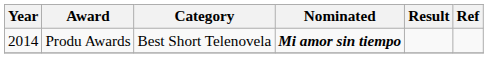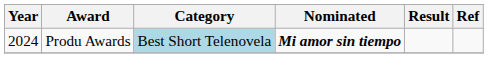(23, 40) 2014 -> (23, 40) 2024
(204, 40) no background -> (204, 40) lightblue background
